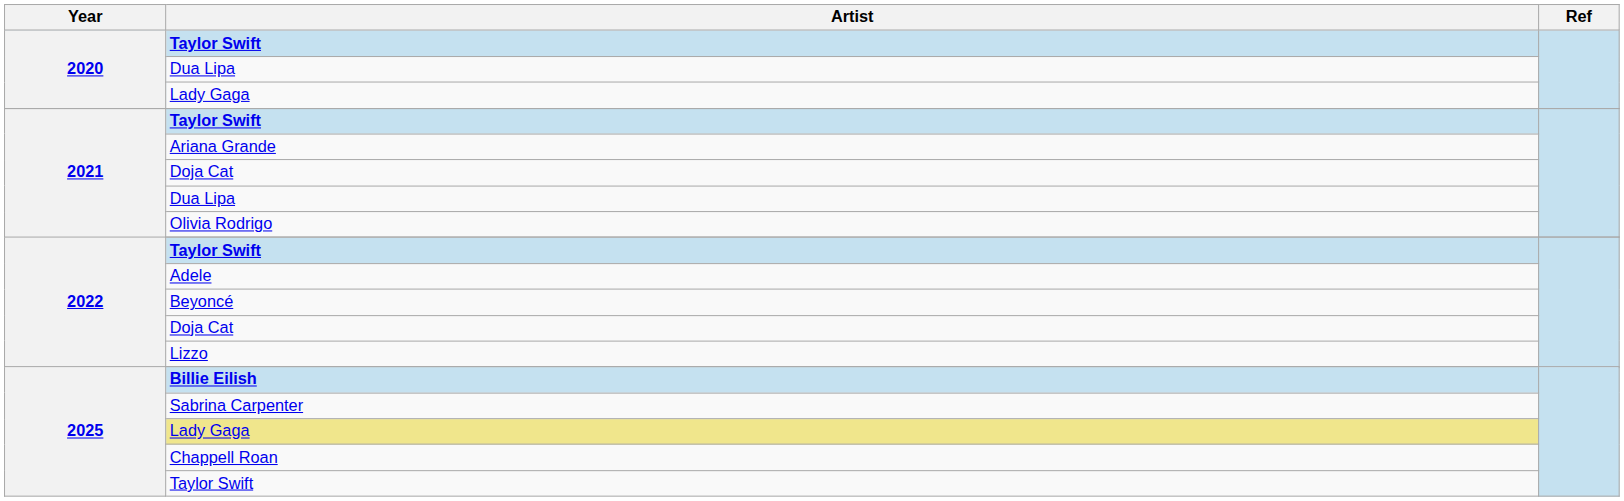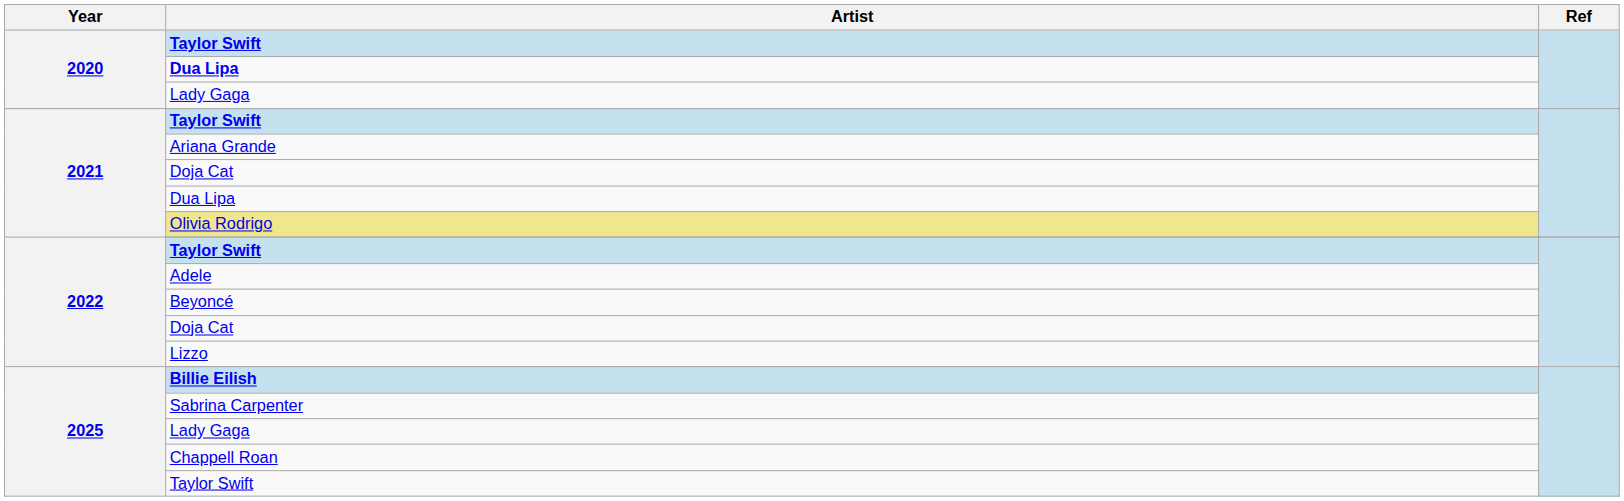(202, 69) normal -> (204, 69) bold
(221, 224) no background -> (221, 224) khaki background
(210, 431) khaki background -> (210, 431) no background
